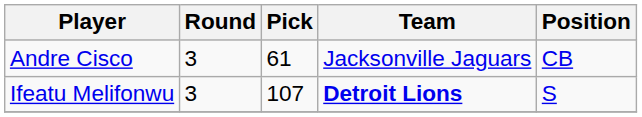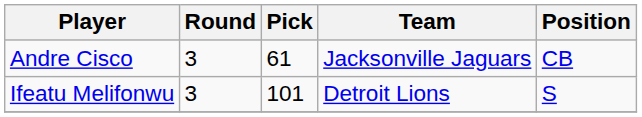(285, 93) 107 -> (285, 93) 101
(393, 93) bold -> (387, 93) normal
